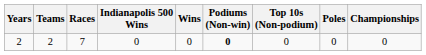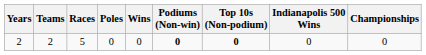columns swapped: (334, 19) <-> (137, 19)
(82, 42) 7 -> (82, 42) 5
(286, 42) normal -> (236, 42) bold
